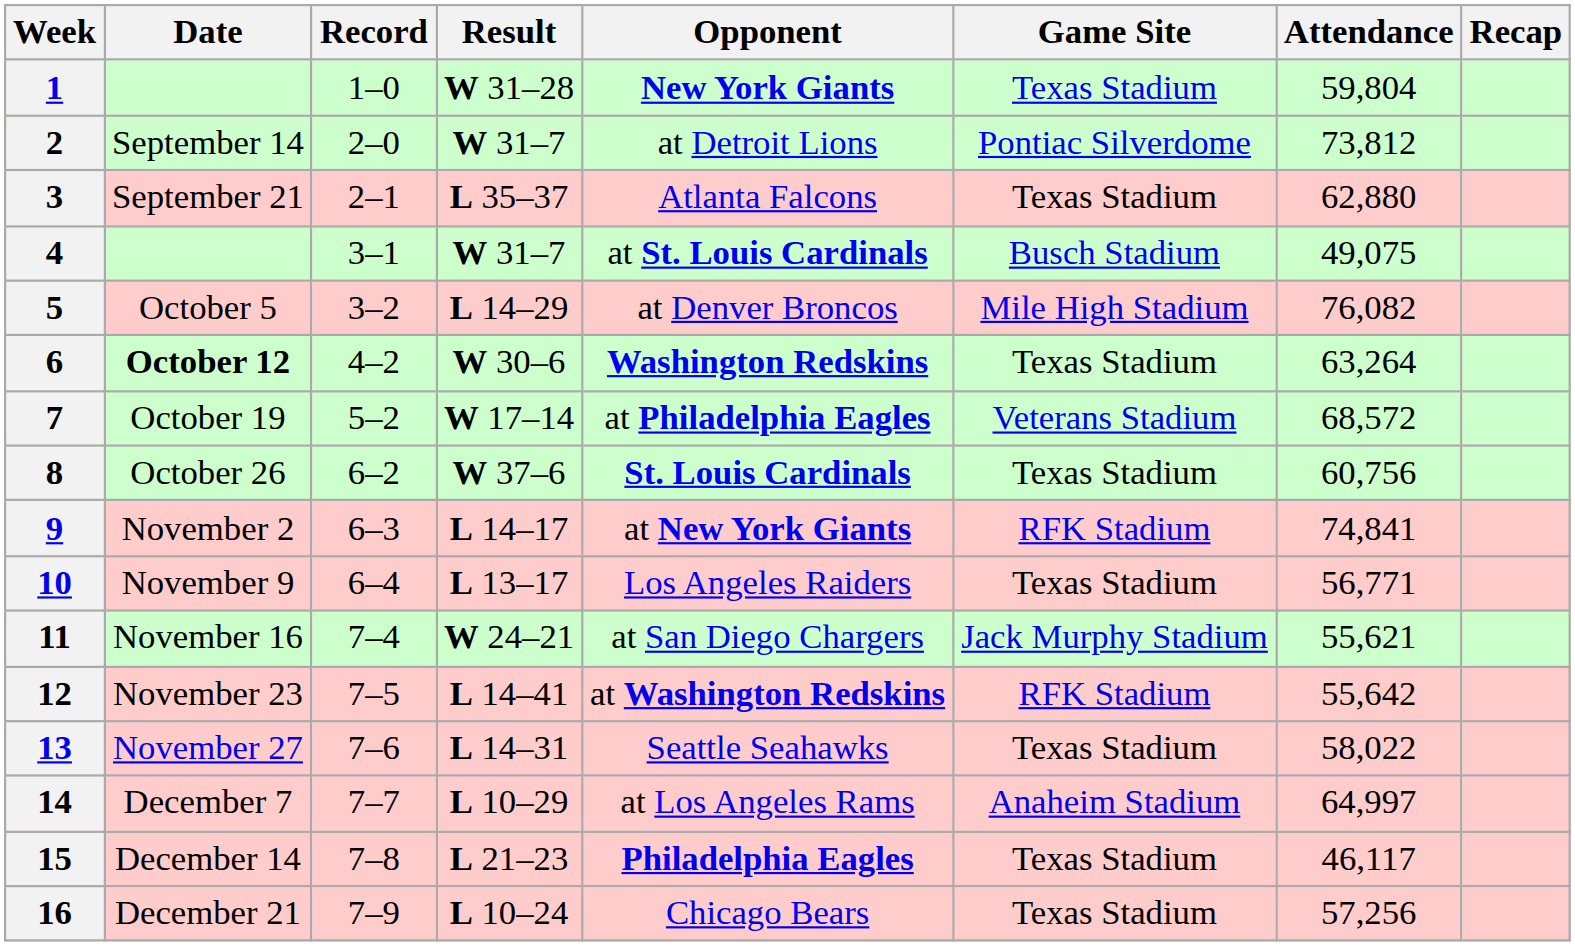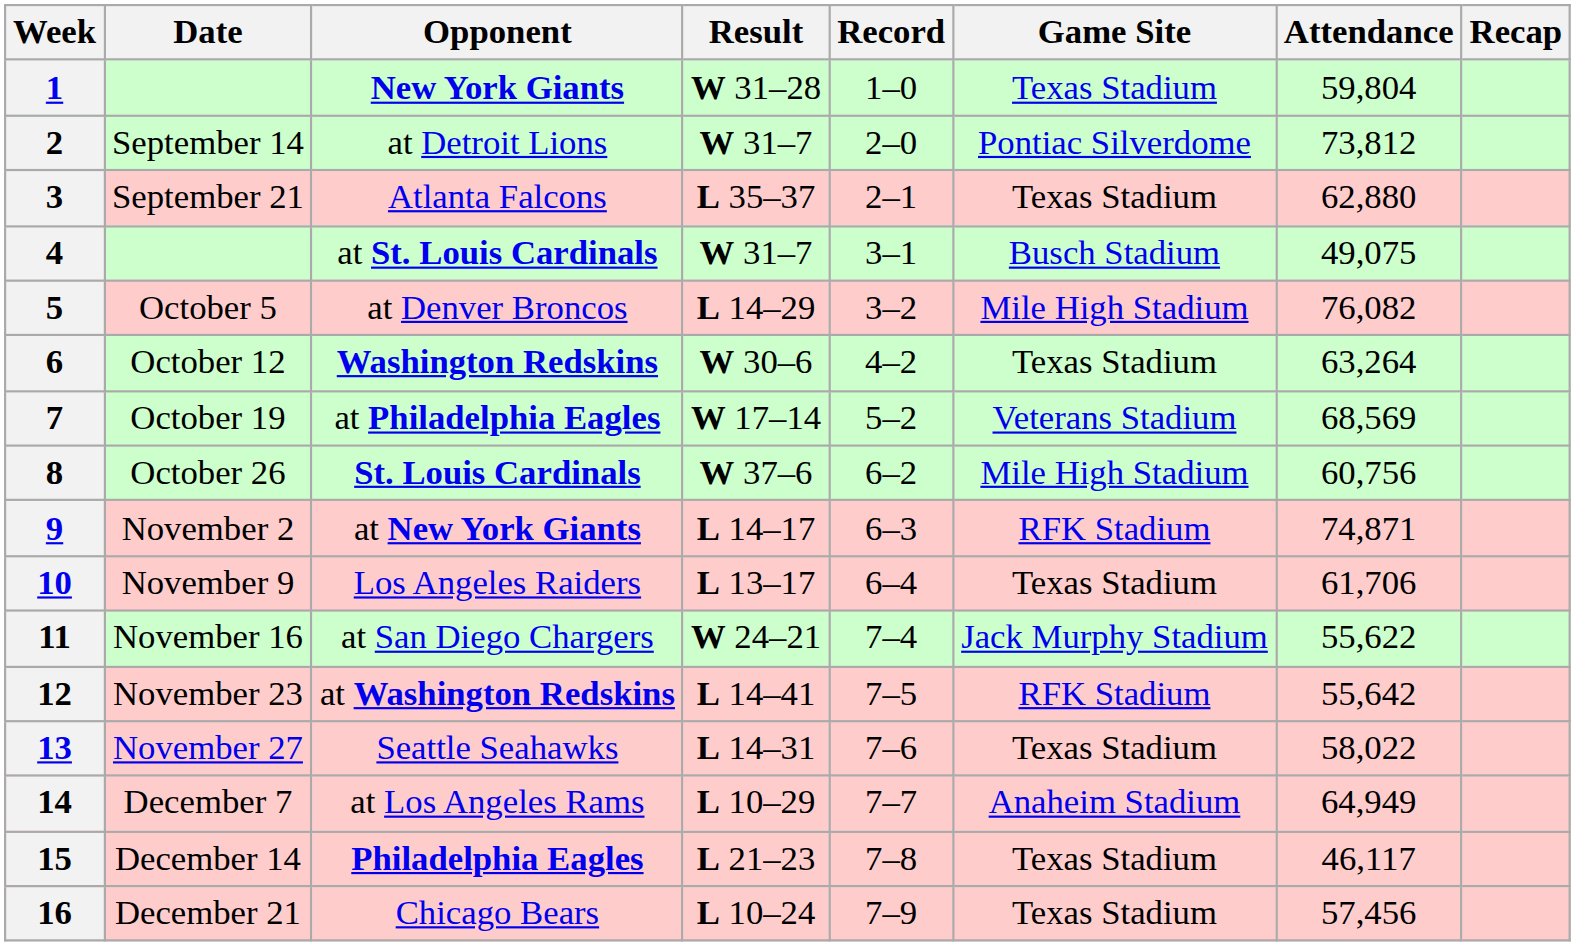columns swapped: (768, 32) <-> (374, 32)
(208, 362) bold -> (208, 362) normal
(1369, 417) 68,572 -> (1369, 417) 68,569
(1114, 472) Texas Stadium -> (1114, 472) Mile High Stadium
(1369, 527) 74,841 -> (1369, 527) 74,871
(1369, 582) 56,771 -> (1369, 582) 61,706
(1369, 637) 55,621 -> (1369, 637) 55,622
(1369, 802) 64,997 -> (1369, 802) 64,949
(1369, 913) 57,256 -> (1369, 913) 57,456
